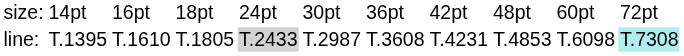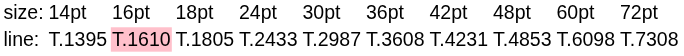(141, 39) no background -> (141, 39) pink background
(268, 39) lightgrey background -> (268, 39) no background
(649, 39) paleturquoise background -> (649, 39) no background
